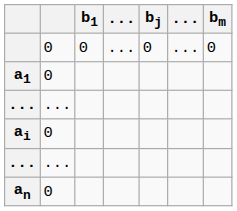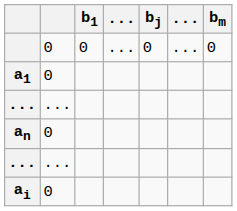rows swapped: (22, 134) <-> (22, 191)
